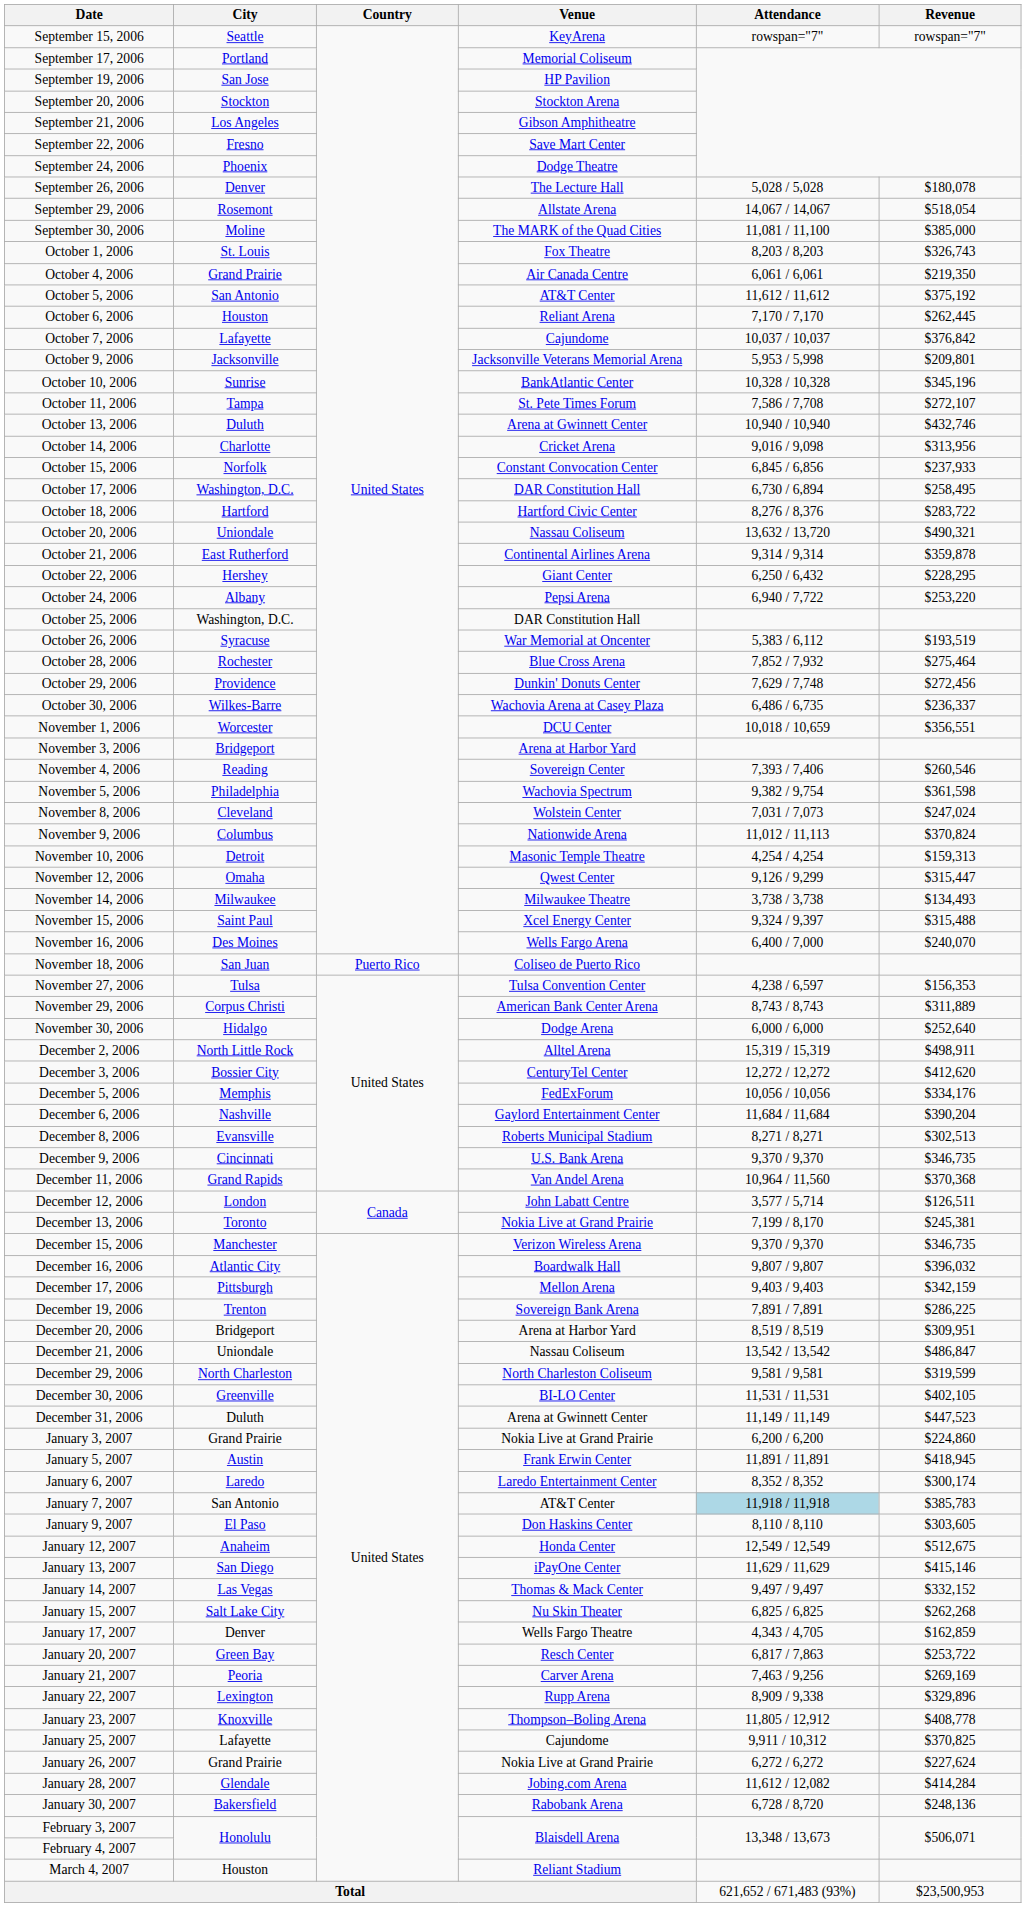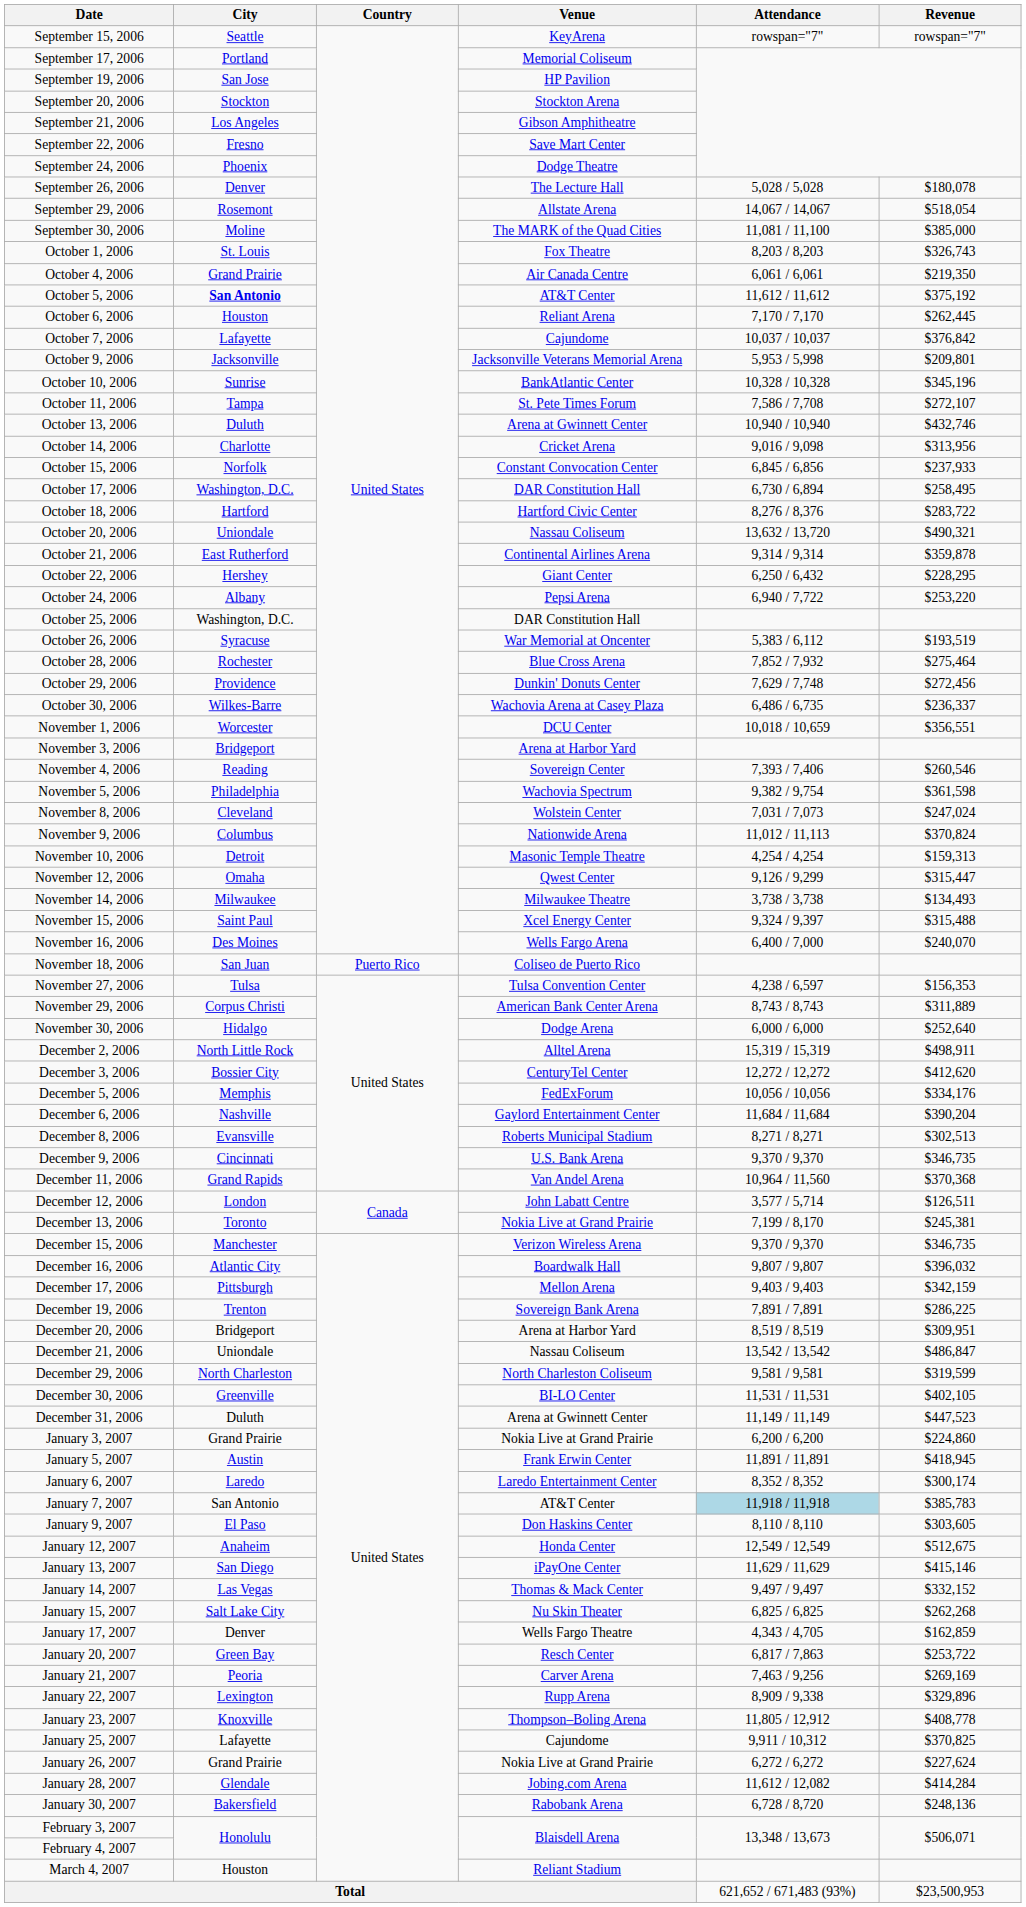(245, 295) normal -> (245, 295) bold
